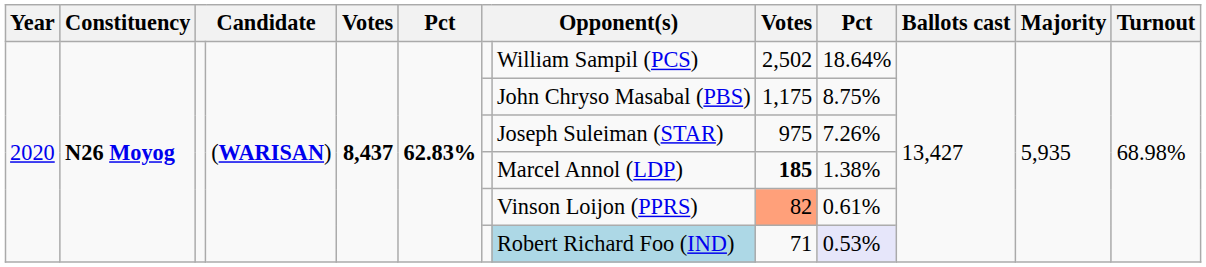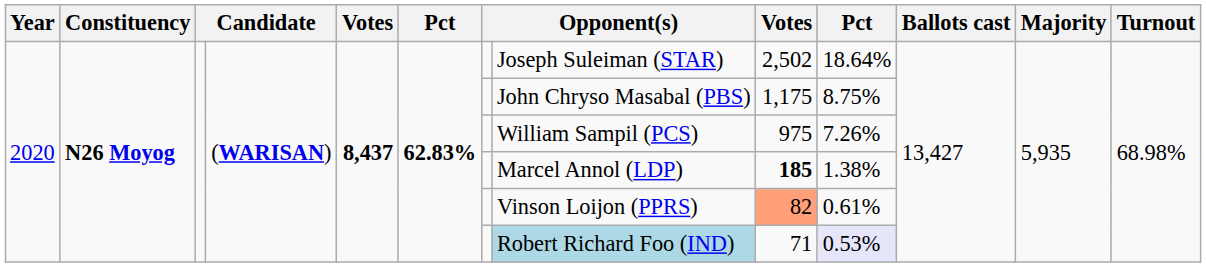(598, 59) William Sampil (PCS) -> (610, 59) Joseph Suleiman (STAR)
(610, 133) Joseph Suleiman (STAR) -> (598, 133) William Sampil (PCS)
